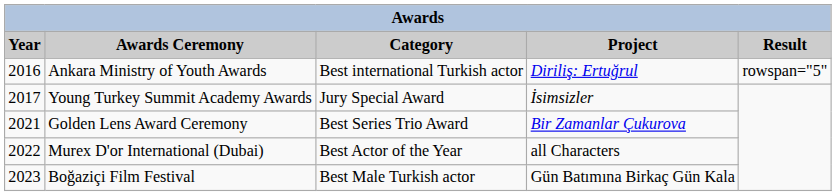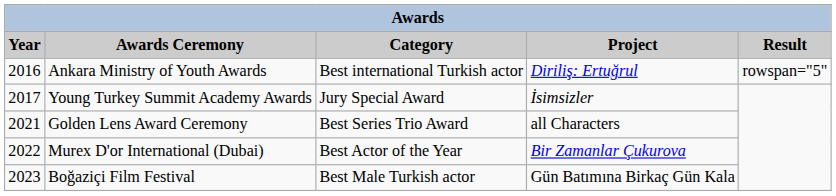(608, 124) Bir Zamanlar Çukurova -> (575, 124) all Characters
(575, 151) all Characters -> (608, 151) Bir Zamanlar Çukurova
